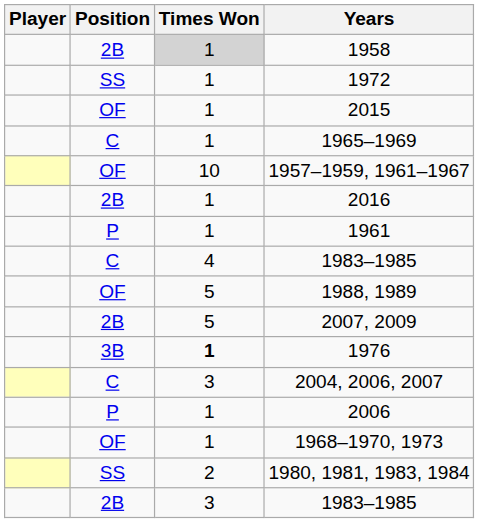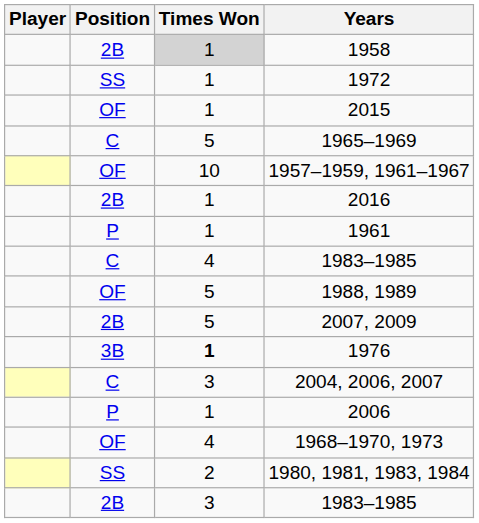(209, 140) 1 -> (209, 140) 5
(209, 442) 1 -> (209, 442) 4
